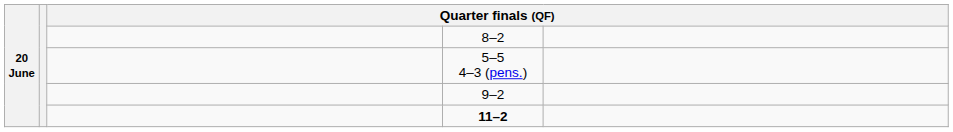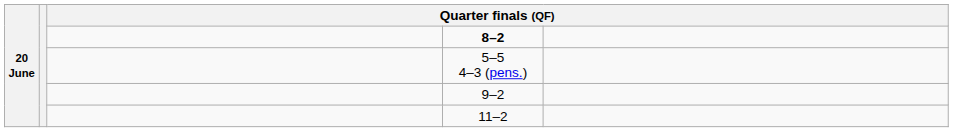(493, 37) normal -> (493, 37) bold
(493, 116) bold -> (493, 116) normal
